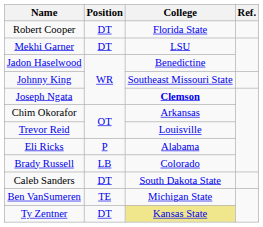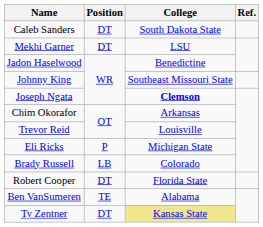rows swapped: (44, 29) <-> (44, 180)
(180, 146) Alabama -> (180, 146) Michigan State
(180, 197) Michigan State -> (180, 197) Alabama
